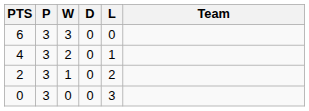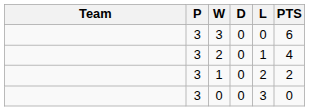columns swapped: (214, 14) <-> (20, 14)
